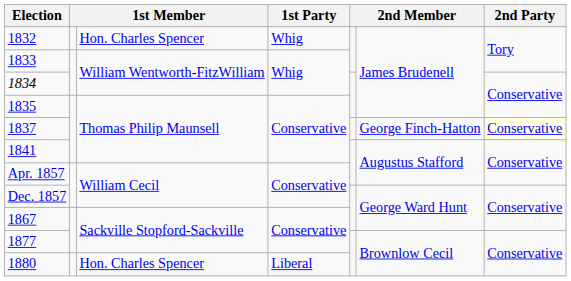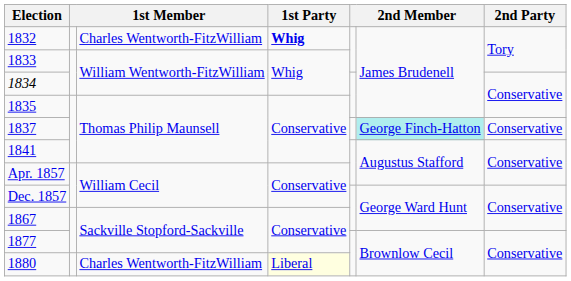(142, 38) Hon. Charles Spencer -> (171, 38) Charles Wentworth-FitzWilliam
(287, 38) normal -> (288, 38) bold
(420, 128) no background -> (420, 128) paleturquoise background
(525, 128) lightyellow background -> (525, 128) no background
(142, 264) Hon. Charles Spencer -> (171, 264) Charles Wentworth-FitzWilliam
(292, 264) no background -> (292, 264) lightyellow background
